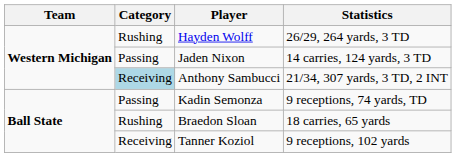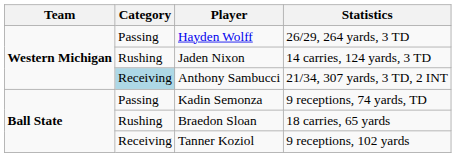(140, 36) Rushing -> (138, 36) Passing
(138, 57) Passing -> (140, 57) Rushing
